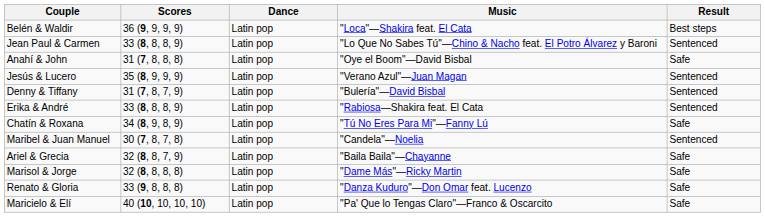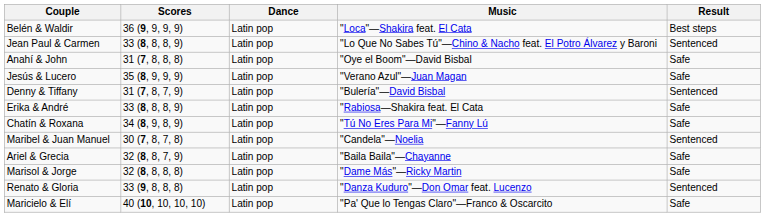(694, 76) Sentenced -> (680, 76) Safe
(694, 108) Sentenced -> (680, 108) Safe
(680, 188) Safe -> (694, 188) Sentenced
